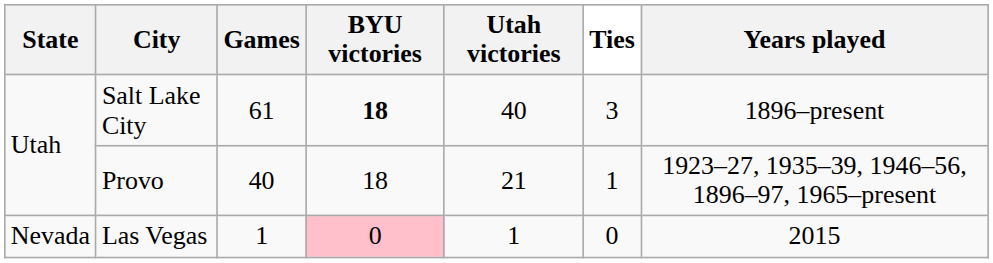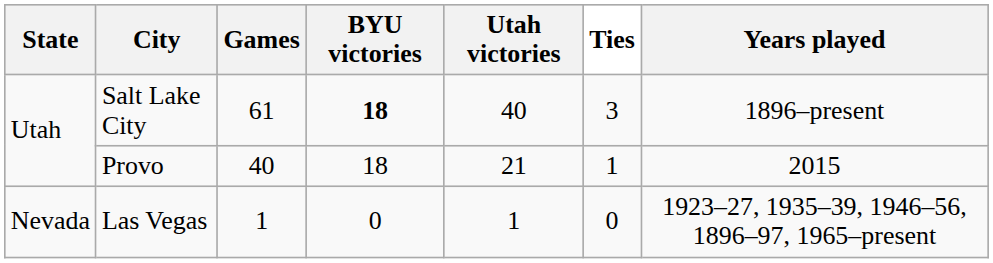(814, 180) 1923–27, 1935–39, 1946–56, 1896–97, 1965–present -> (814, 165) 2015
(375, 235) pink background -> (375, 221) no background
(814, 235) 2015 -> (814, 221) 1923–27, 1935–39, 1946–56, 1896–97, 1965–present
